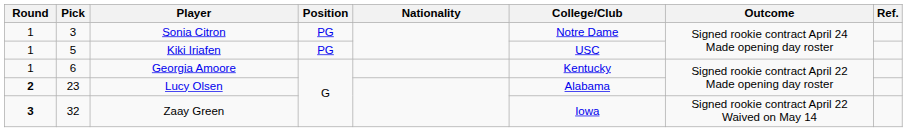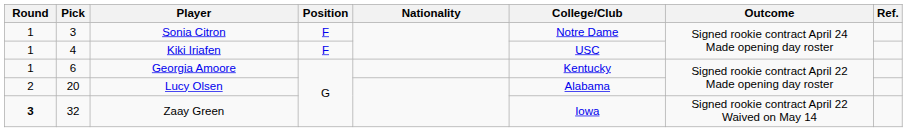(325, 31) PG -> (325, 31) F
(73, 50) 5 -> (73, 50) 4
(325, 50) PG -> (325, 50) F
(30, 86) bold -> (30, 86) normal
(73, 86) 23 -> (73, 86) 20
